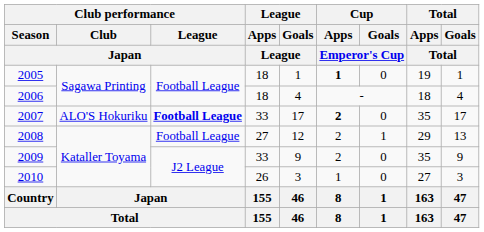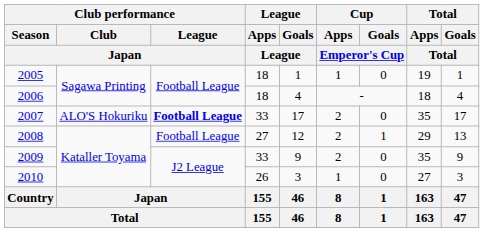(338, 75) bold -> (338, 75) normal
(338, 116) bold -> (338, 116) normal
